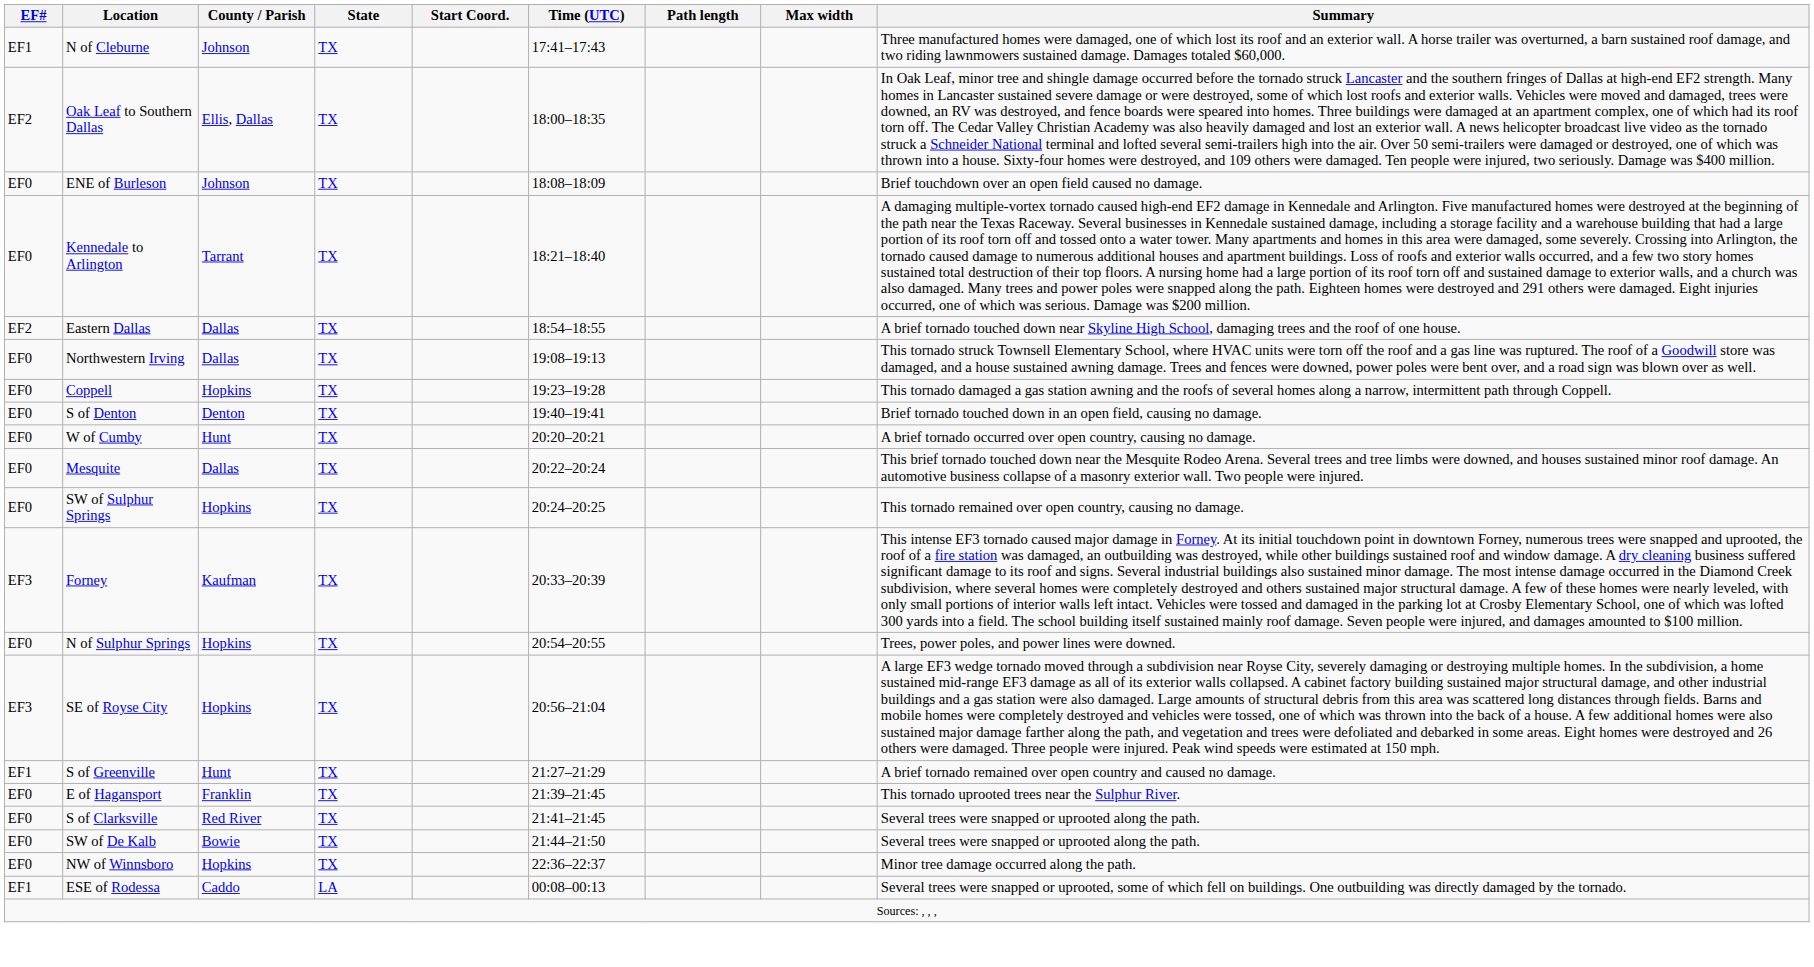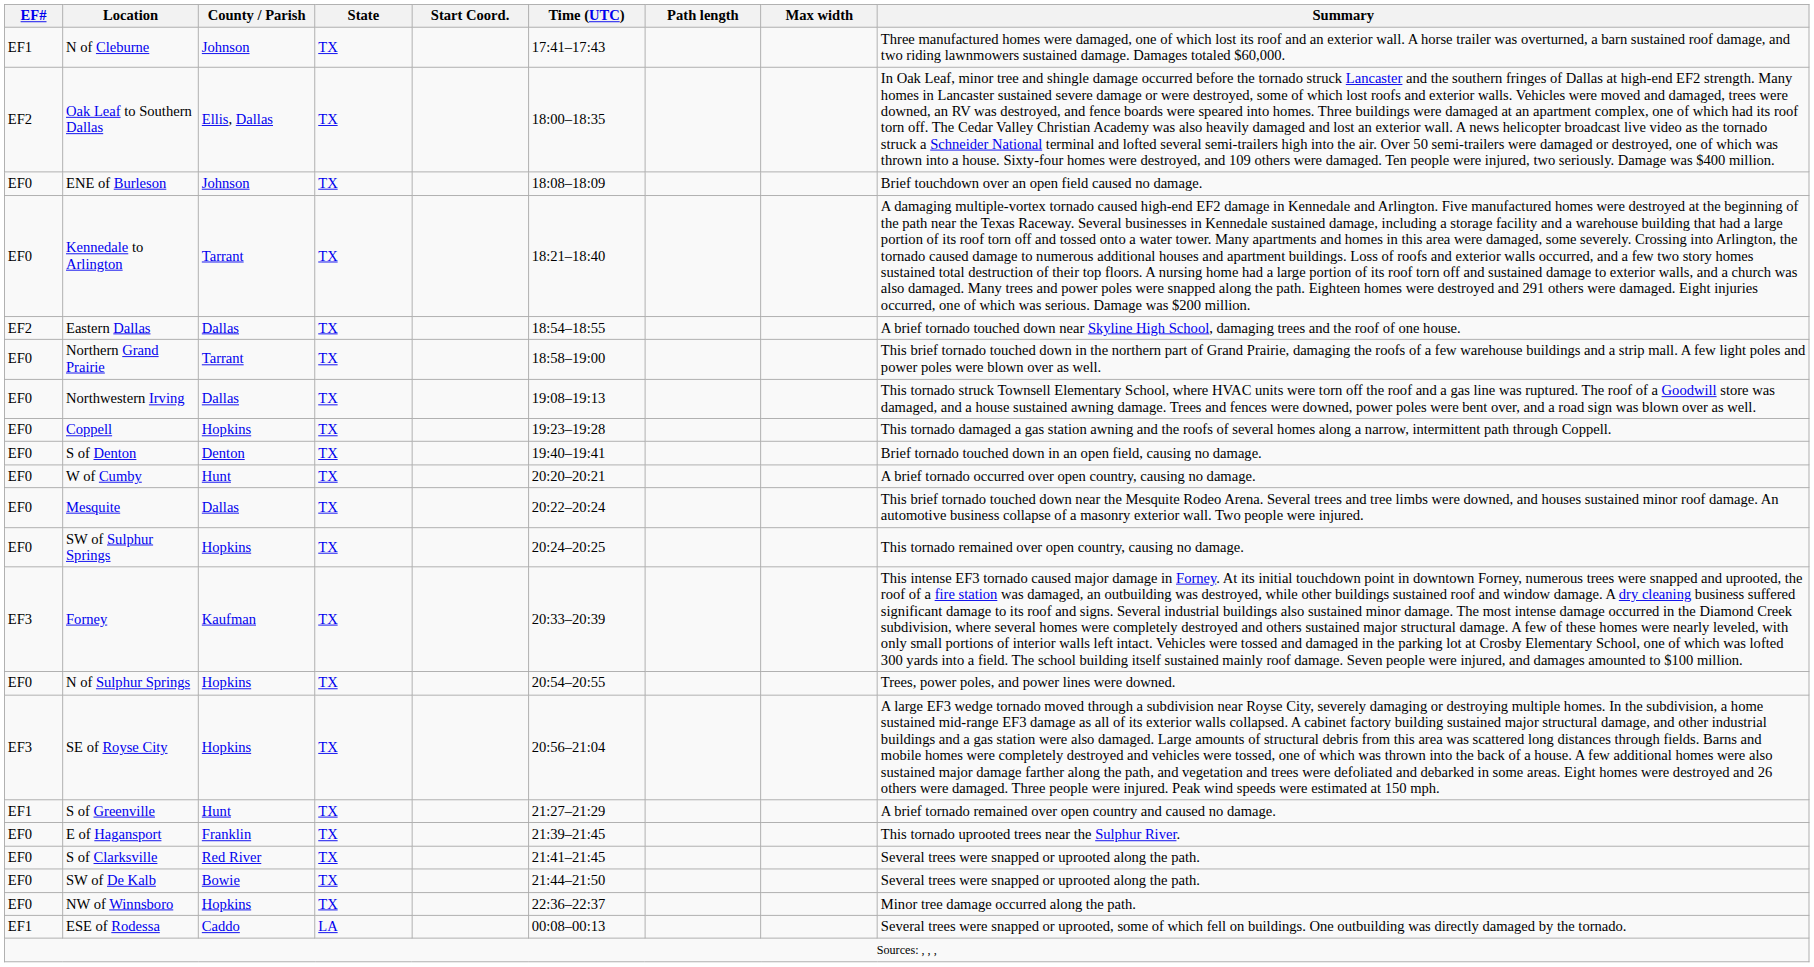+ row: (112, 359)
